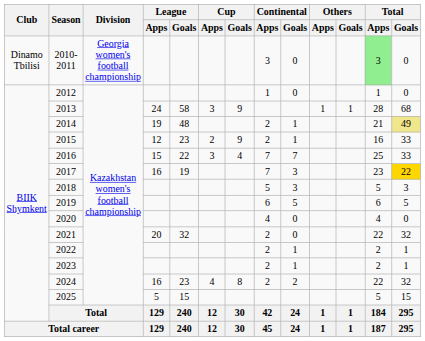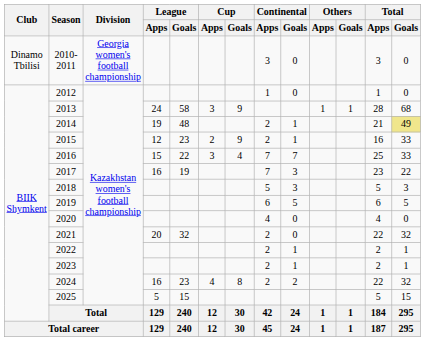(378, 60) lightgreen background -> (378, 60) no background
(406, 171) gold background -> (406, 171) no background
